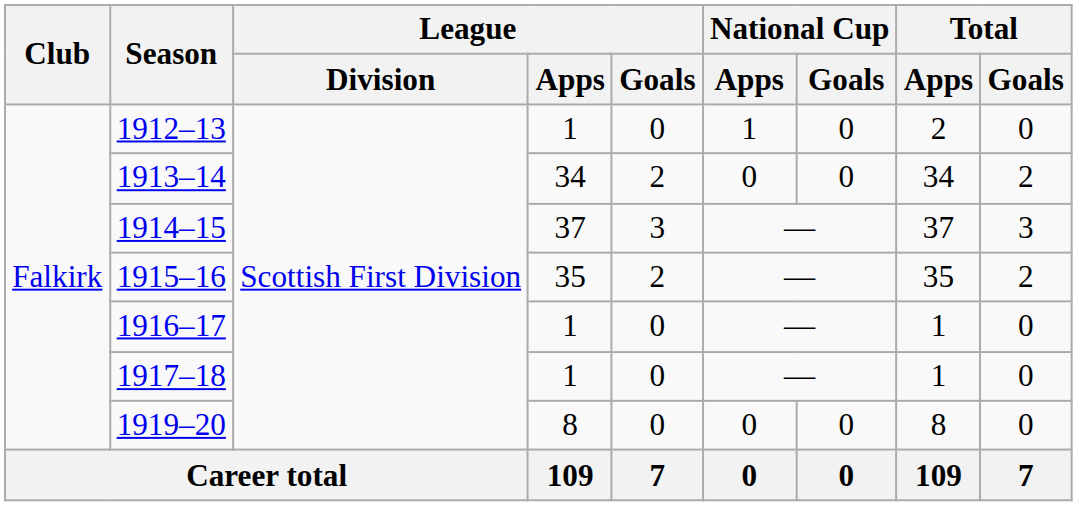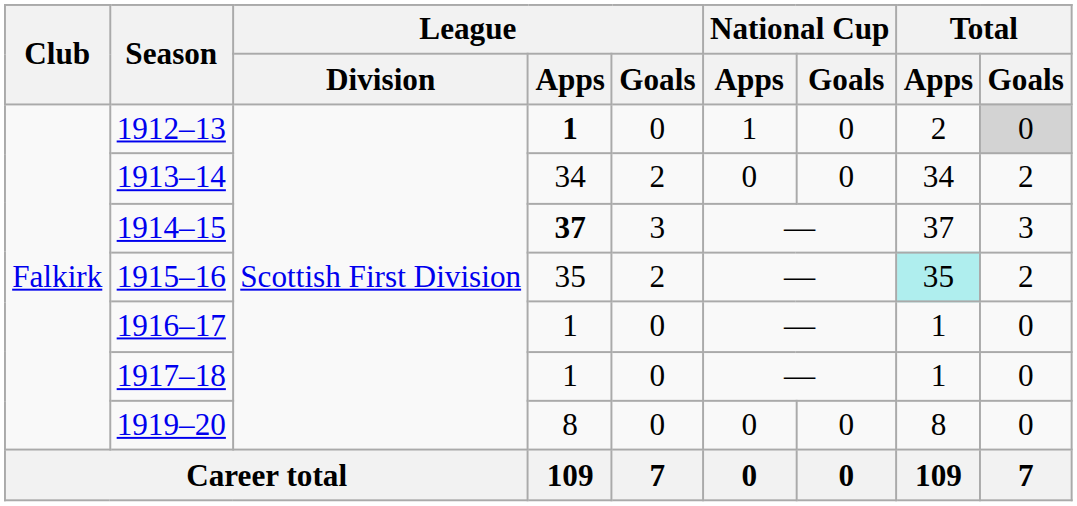(570, 128) normal -> (570, 128) bold
(1026, 128) no background -> (1026, 128) lightgrey background
(570, 227) normal -> (570, 227) bold
(938, 276) no background -> (938, 276) paleturquoise background
